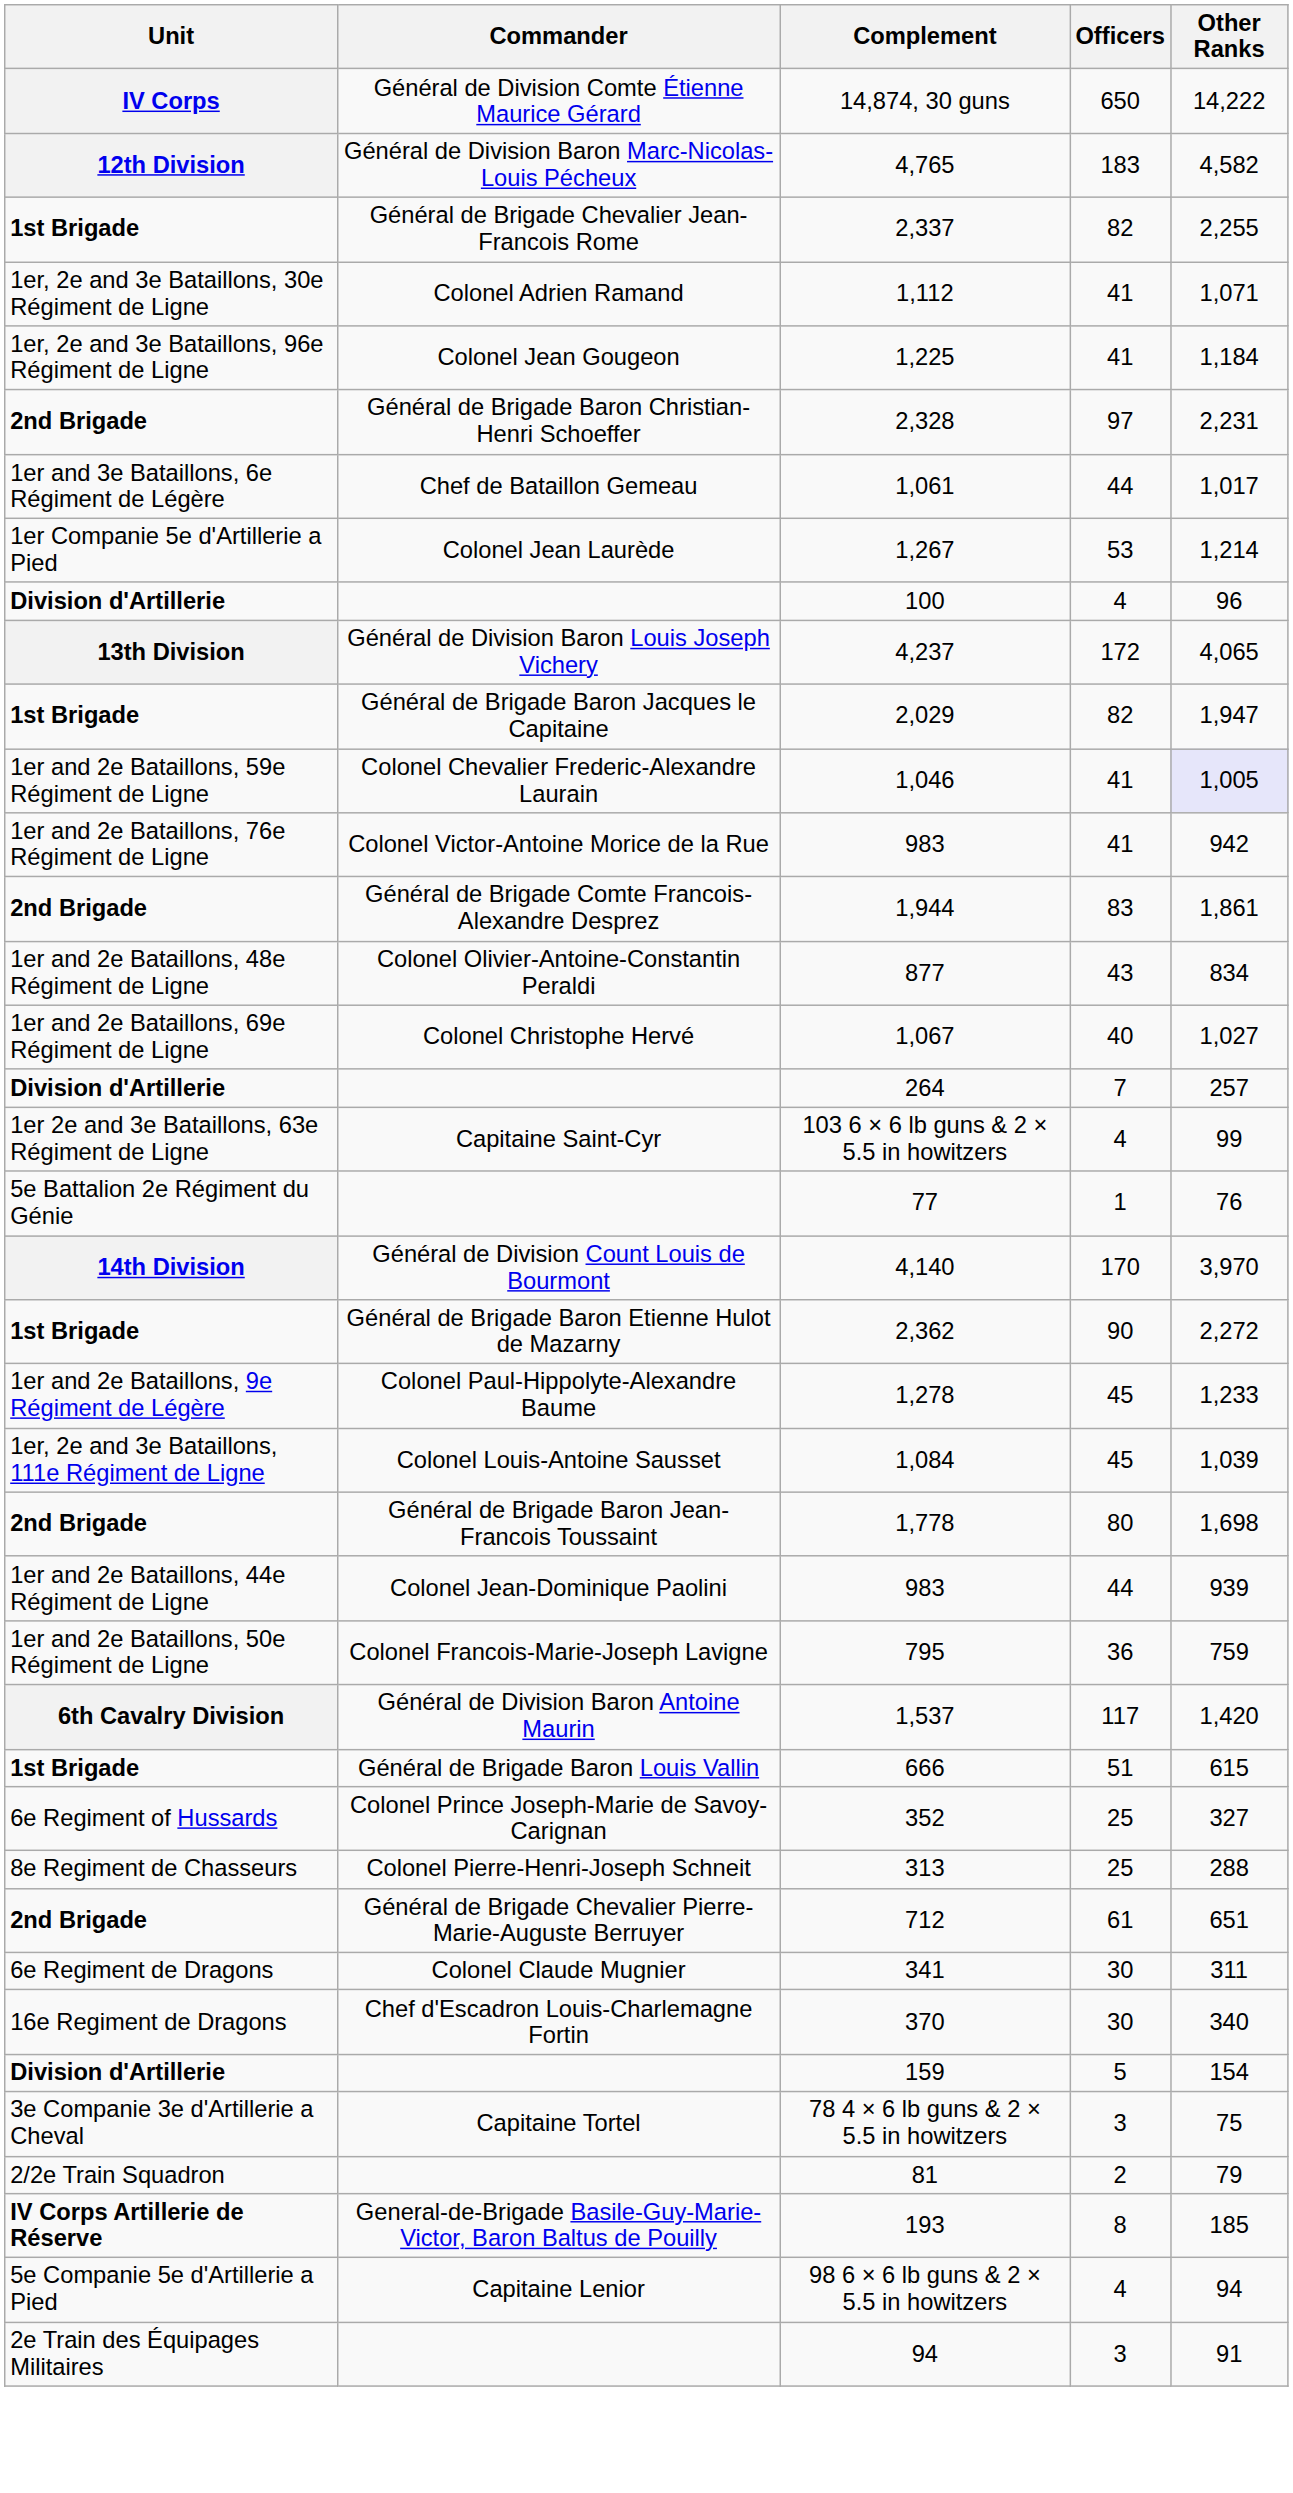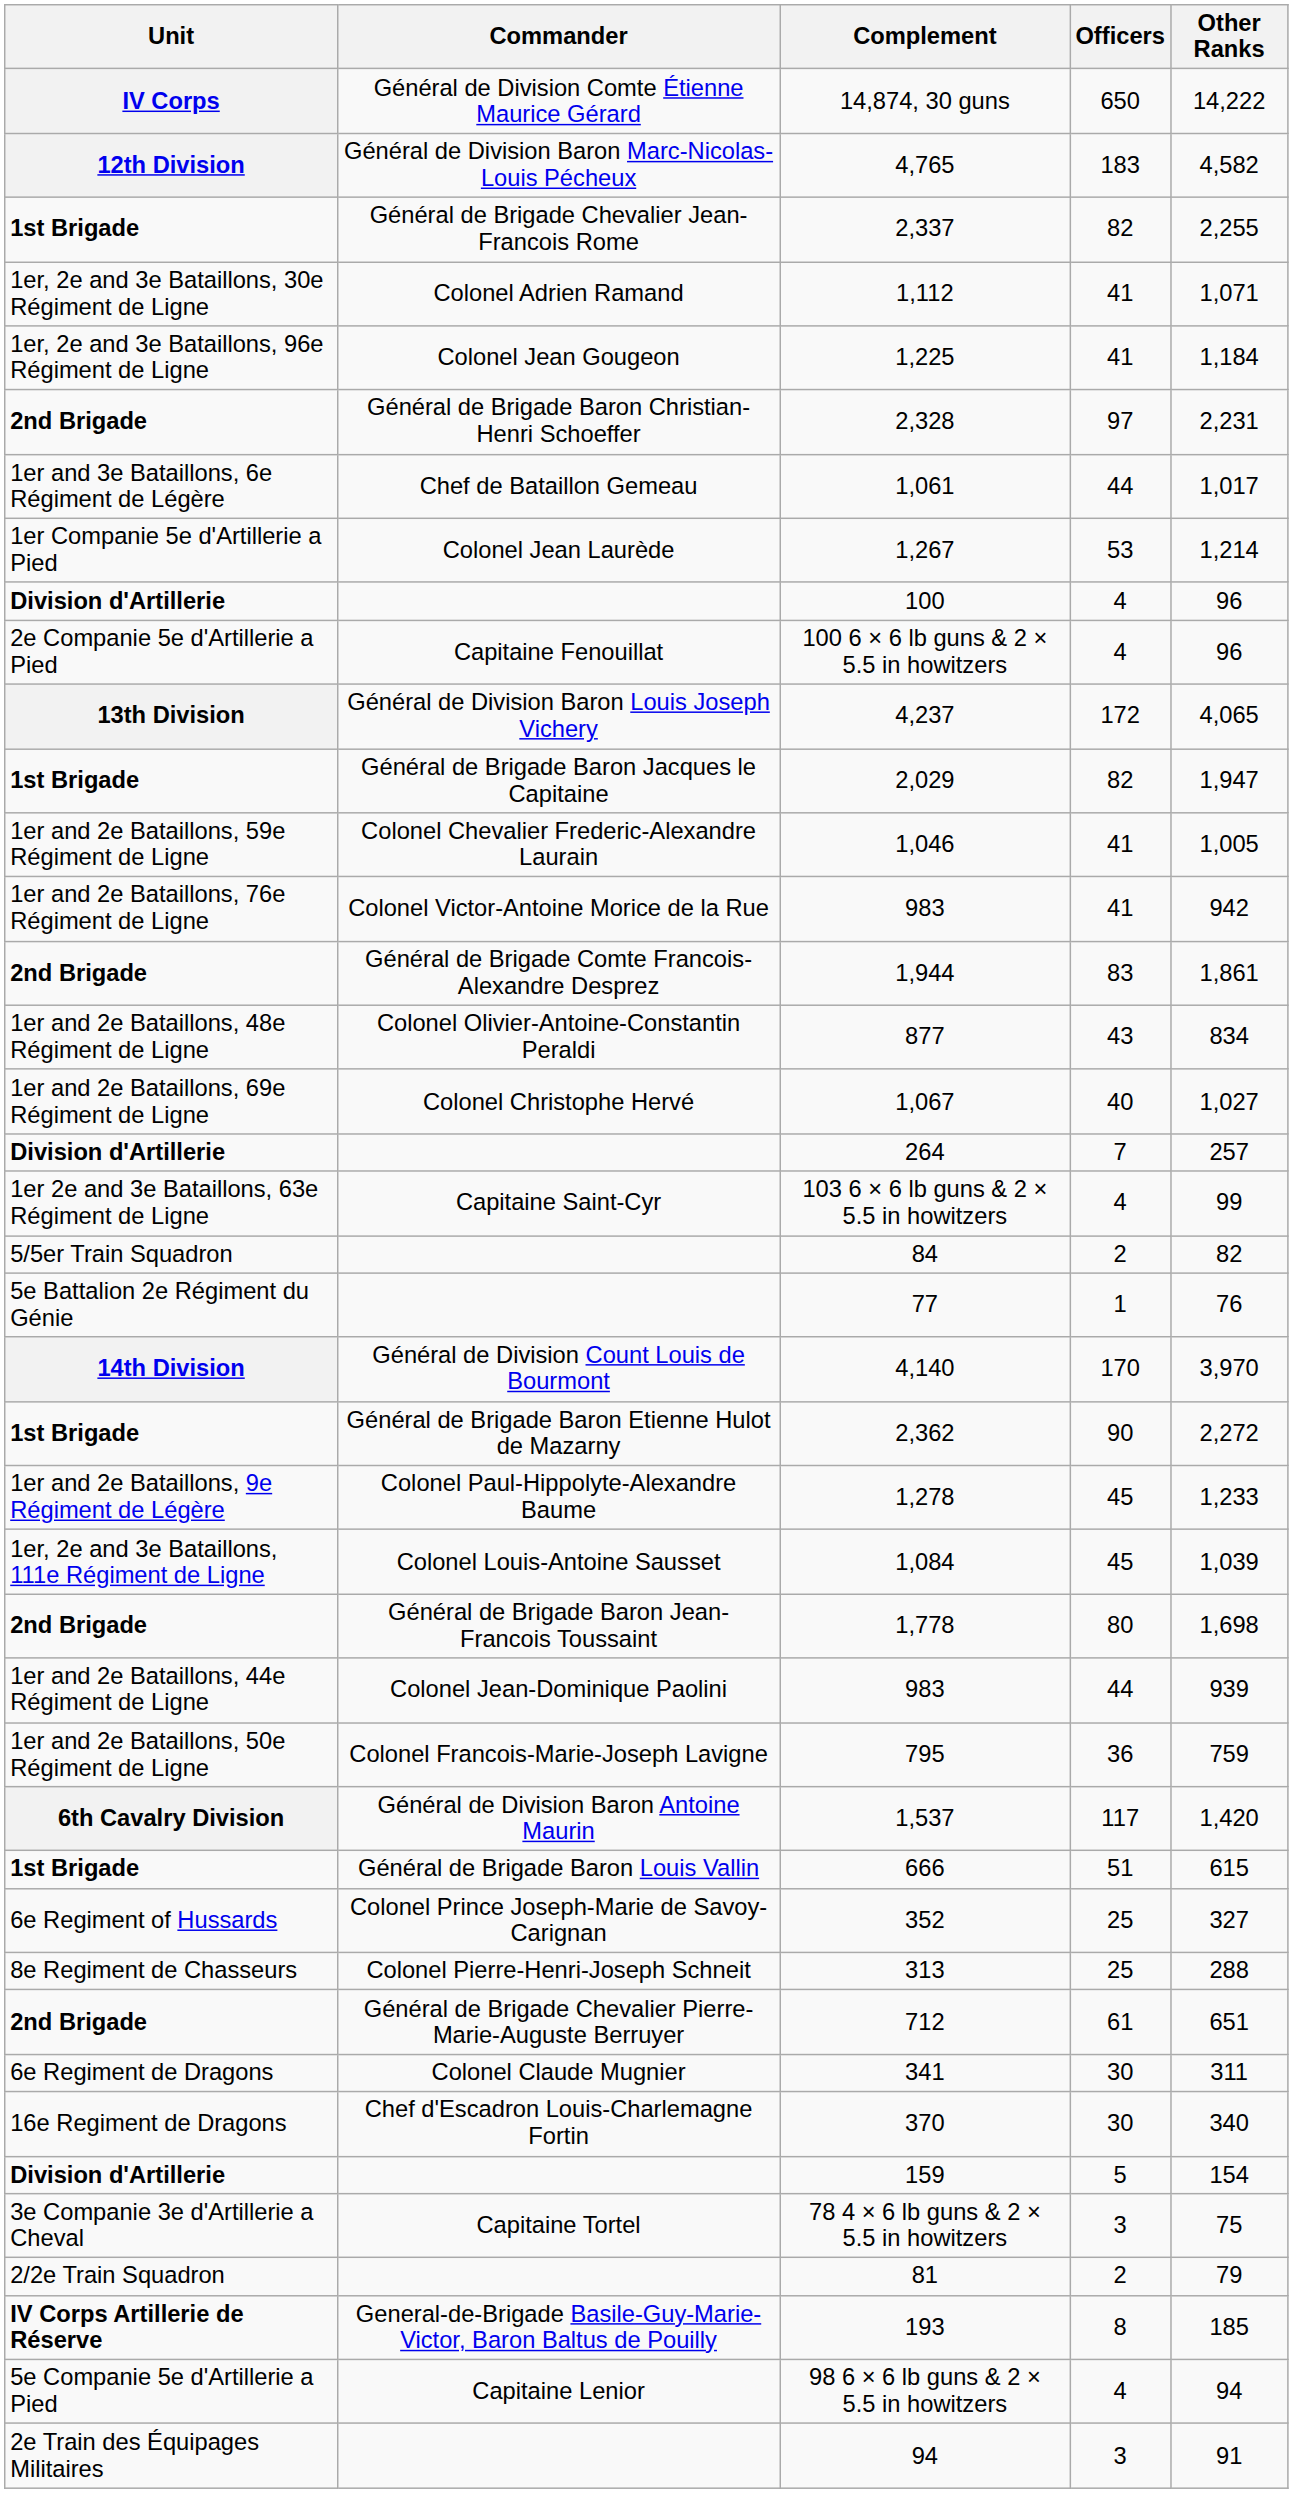+ row: (559, 651)
(1229, 780) lavender background -> (1229, 844) no background
+ row: (559, 1254)
